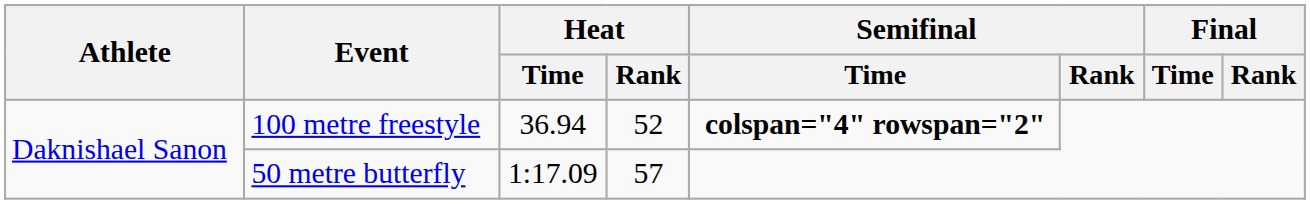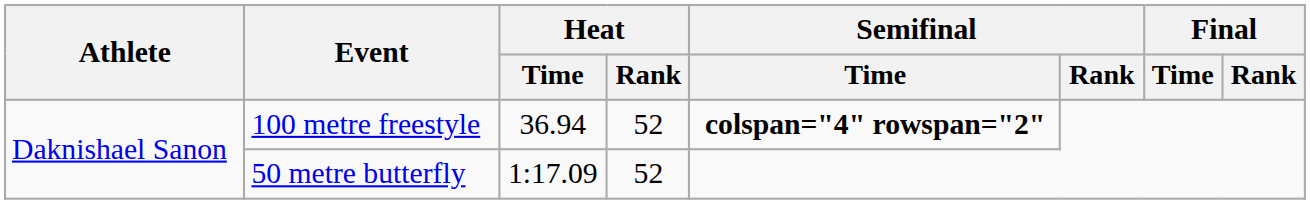(648, 173) 57 -> (648, 173) 52
